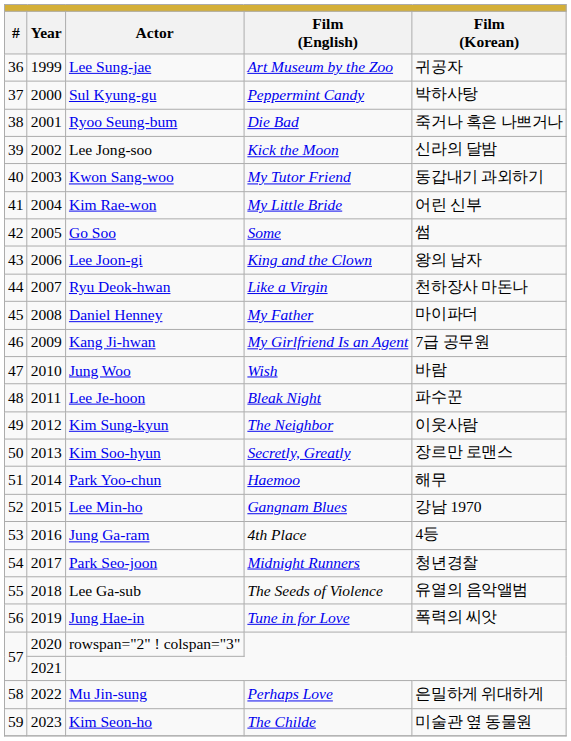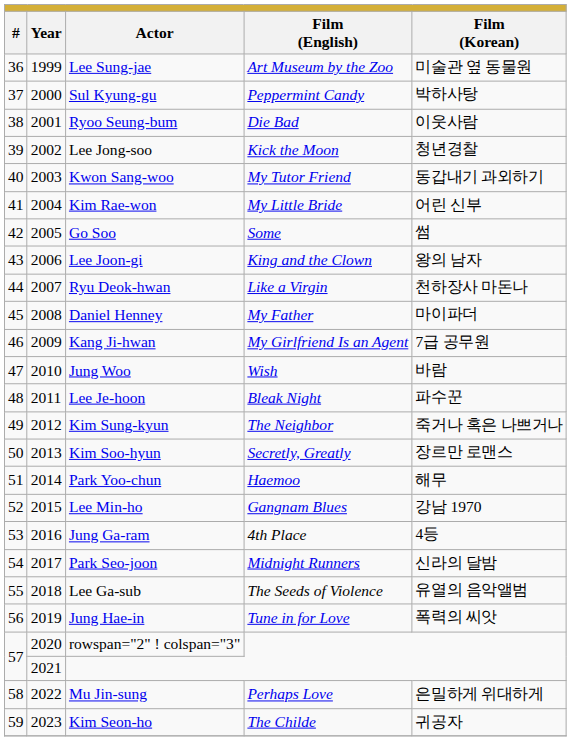(439, 67) 귀공자 -> (474, 67) 미술관 옆 동물원
(489, 122) 죽거나 혹은 나쁘거나 -> (447, 122) 이웃사람
(456, 149) 신라의 달밤 -> (447, 149) 청년경찰
(447, 424) 이웃사람 -> (489, 424) 죽거나 혹은 나쁘거나
(447, 562) 청년경찰 -> (456, 562) 신라의 달밤
(474, 721) 미술관 옆 동물원 -> (439, 721) 귀공자
